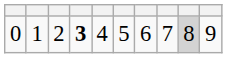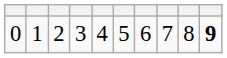(81, 33) bold -> (81, 33) normal
(189, 33) lightgrey background -> (189, 33) no background
(211, 33) normal -> (211, 33) bold
